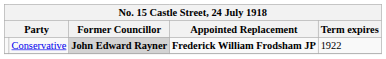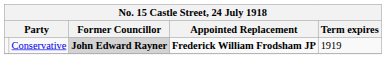(331, 45) 1922 -> (331, 45) 1919
